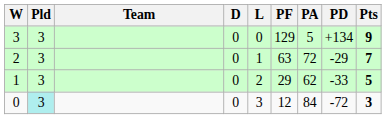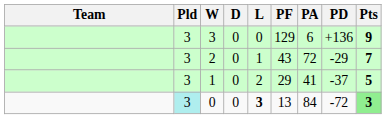columns swapped: (139, 15) <-> (16, 15)
(310, 37) 5 -> (310, 37) 6
(339, 37) +134 -> (339, 37) +136
(285, 59) 63 -> (285, 59) 43
(310, 80) 62 -> (310, 80) 41
(339, 80) -33 -> (339, 80) -37
(259, 102) normal -> (259, 102) bold
(285, 102) 12 -> (285, 102) 13
(369, 102) no background -> (369, 102) lightgreen background
